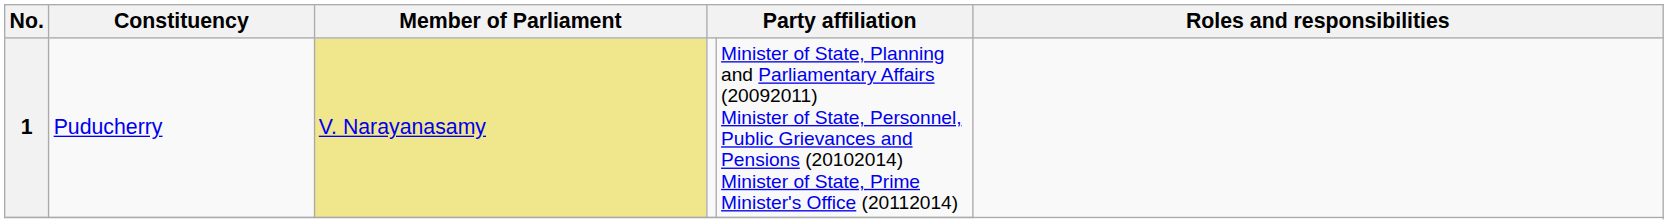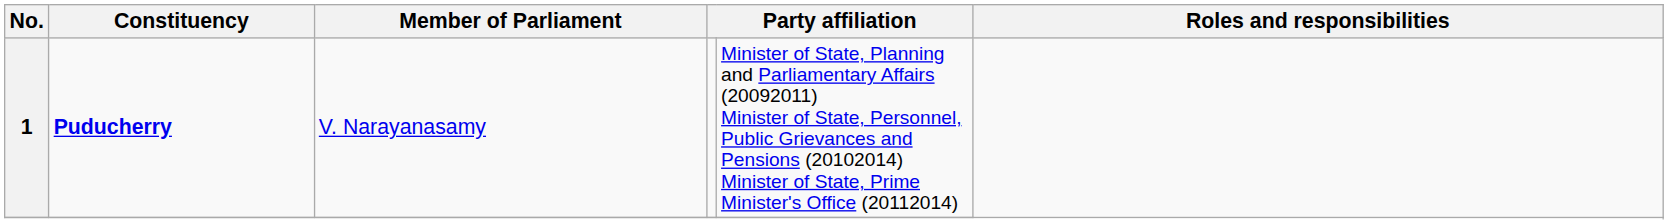(108, 127) normal -> (113, 127) bold
(402, 127) khaki background -> (402, 127) no background
